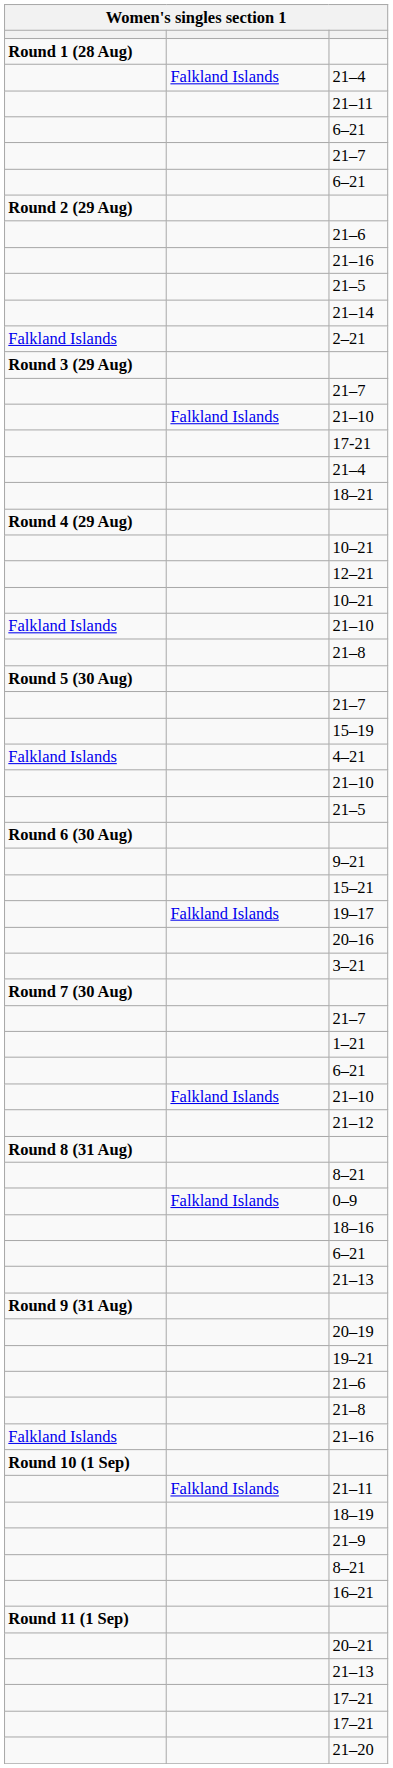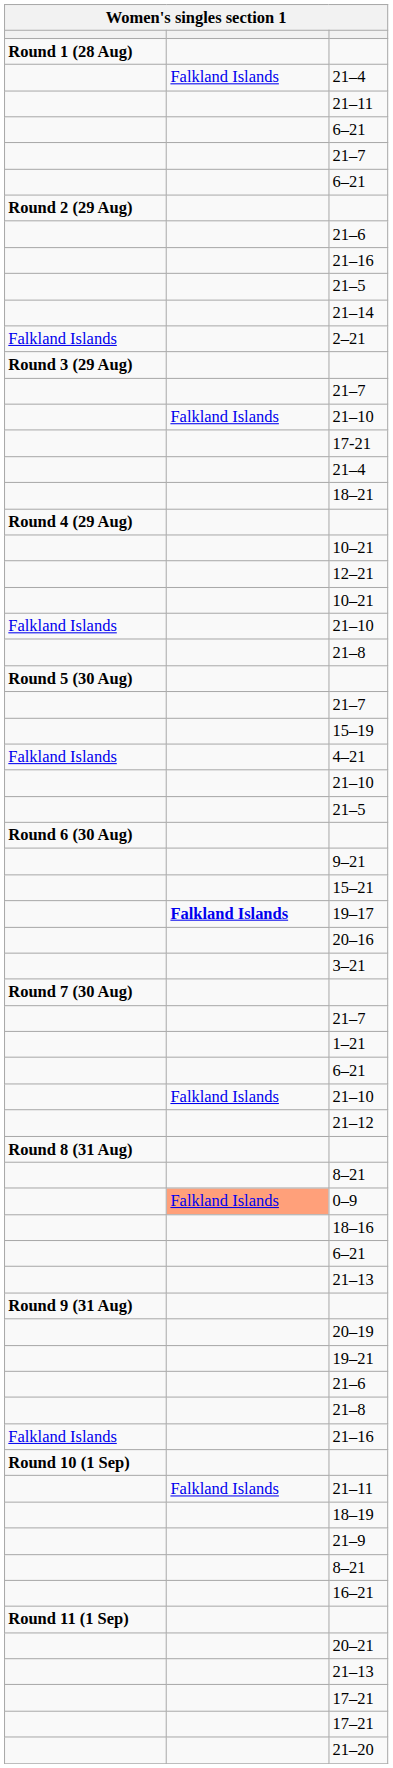(225, 913) normal -> (229, 913) bold
(225, 1201) no background -> (225, 1201) lightsalmon background
